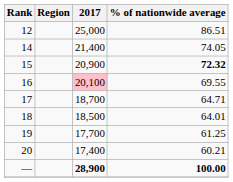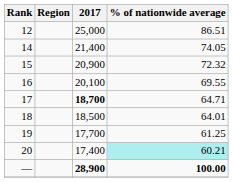(213, 64) bold -> (213, 64) normal
(90, 82) pink background -> (90, 82) no background
(90, 99) normal -> (90, 99) bold
(213, 151) no background -> (213, 151) paleturquoise background
